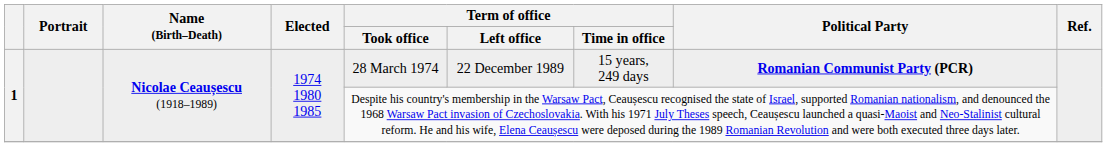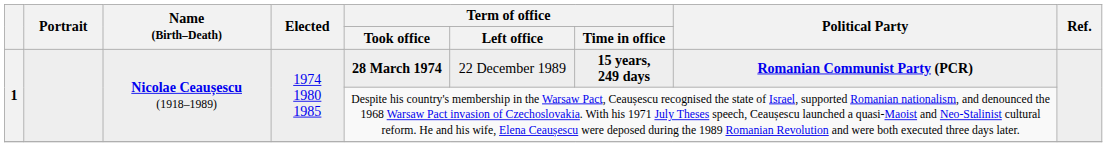(395, 68) normal -> (397, 68) bold
(623, 68) normal -> (624, 68) bold
